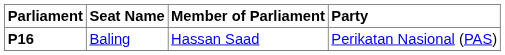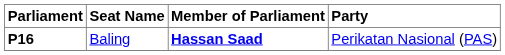(215, 38) normal -> (217, 38) bold
